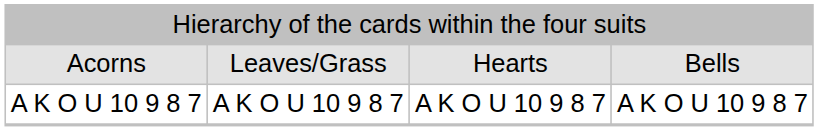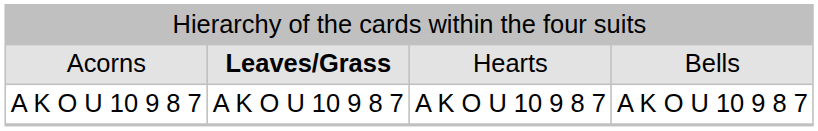(308, 64) normal -> (308, 64) bold
